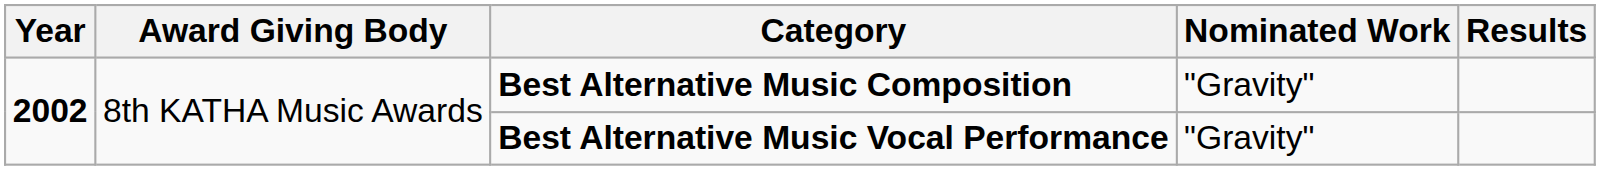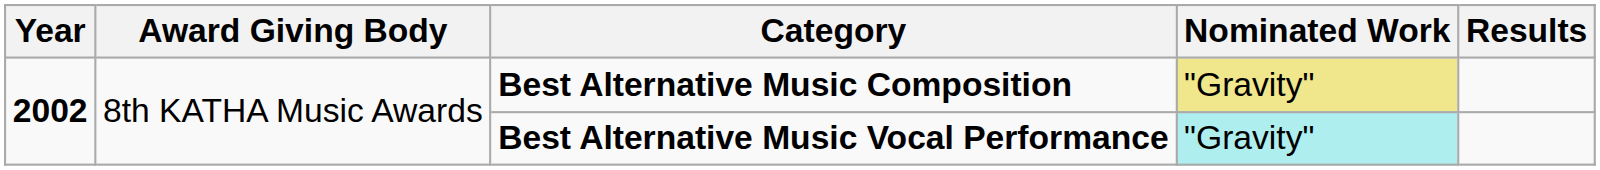(1249, 84) no background -> (1249, 84) khaki background
(1249, 137) no background -> (1249, 137) paleturquoise background
